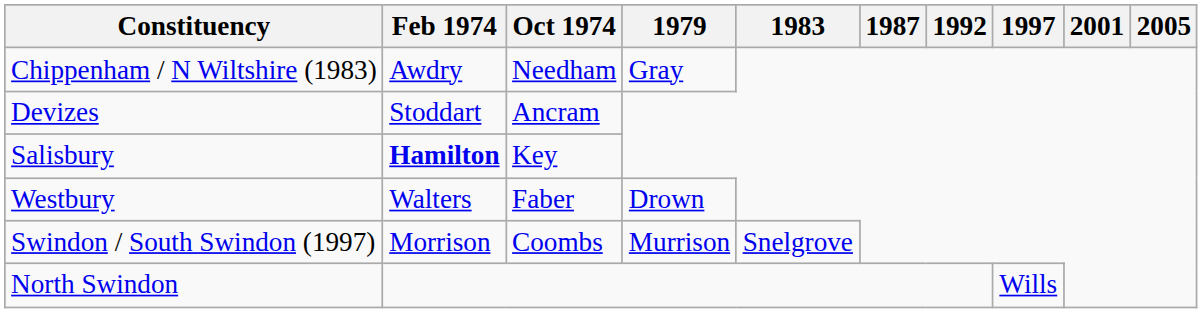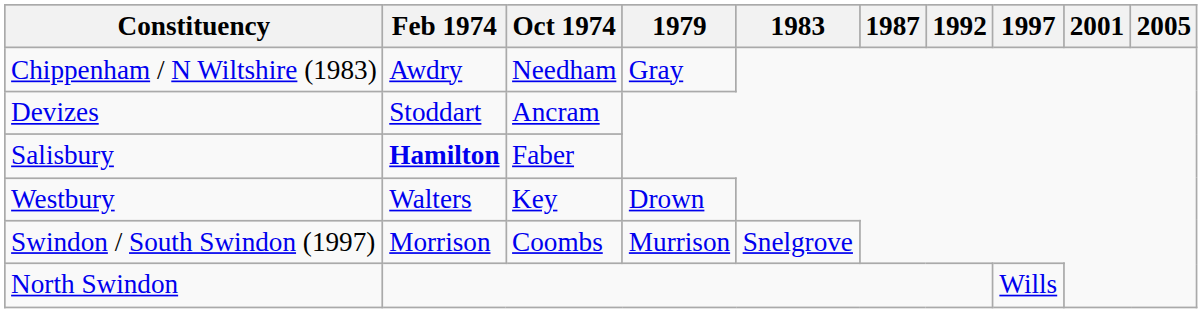(535, 155) Key -> (543, 155) Faber
(543, 198) Faber -> (535, 198) Key
